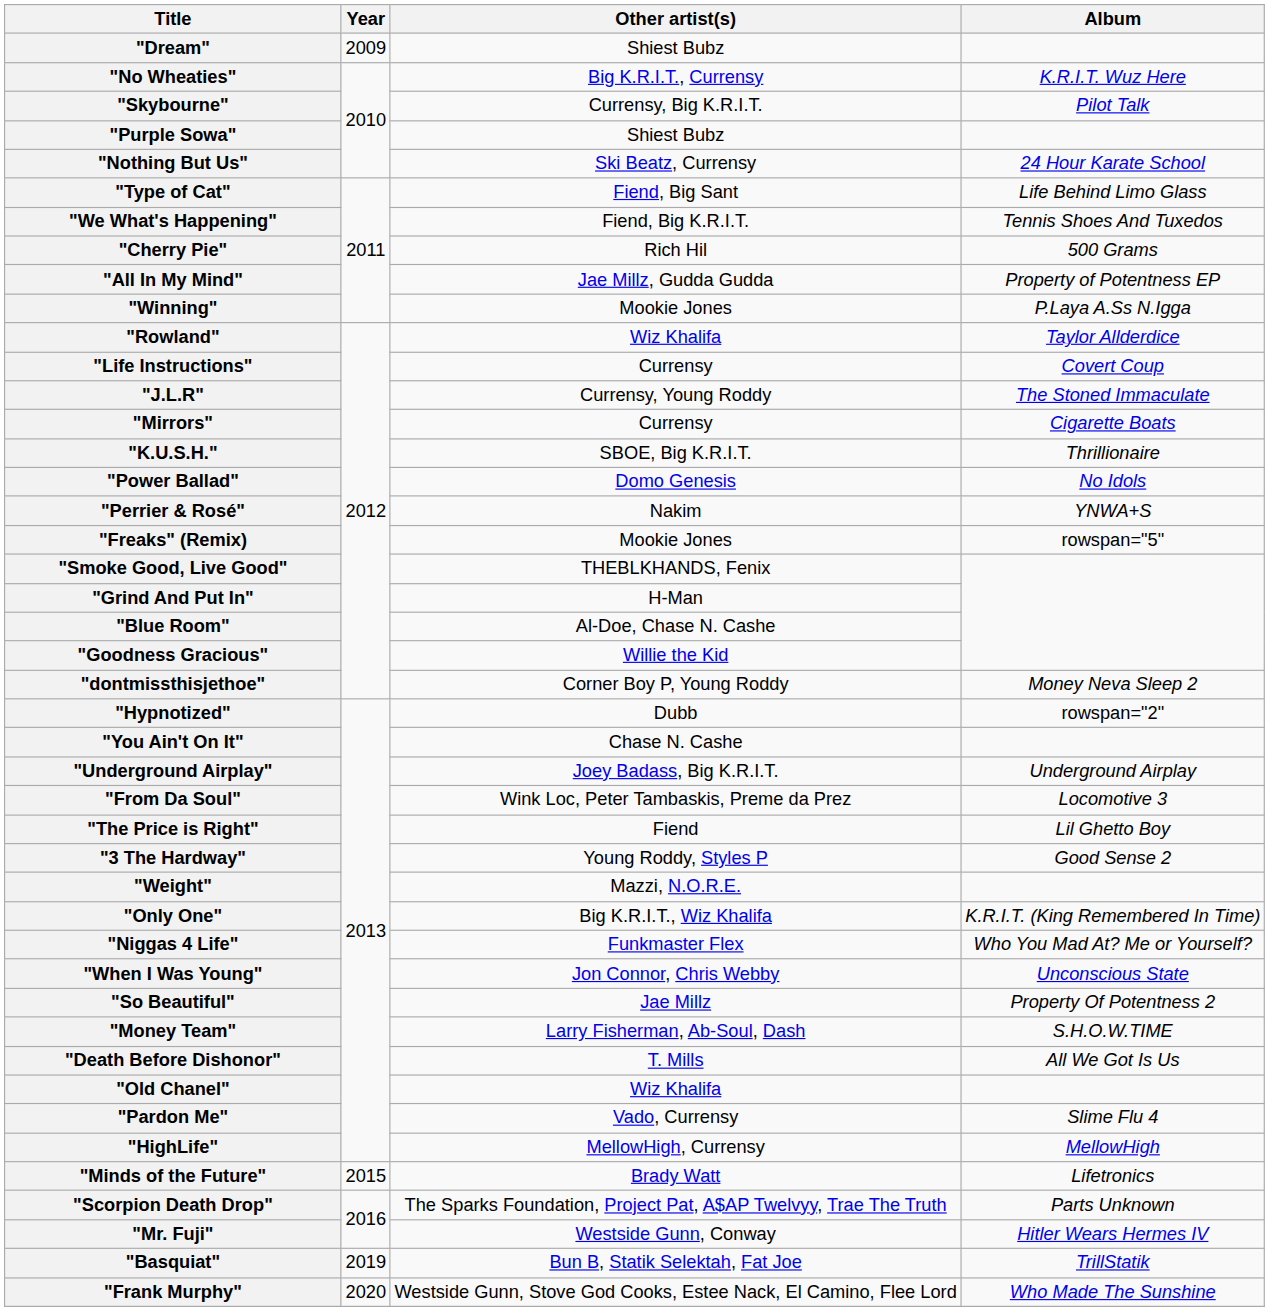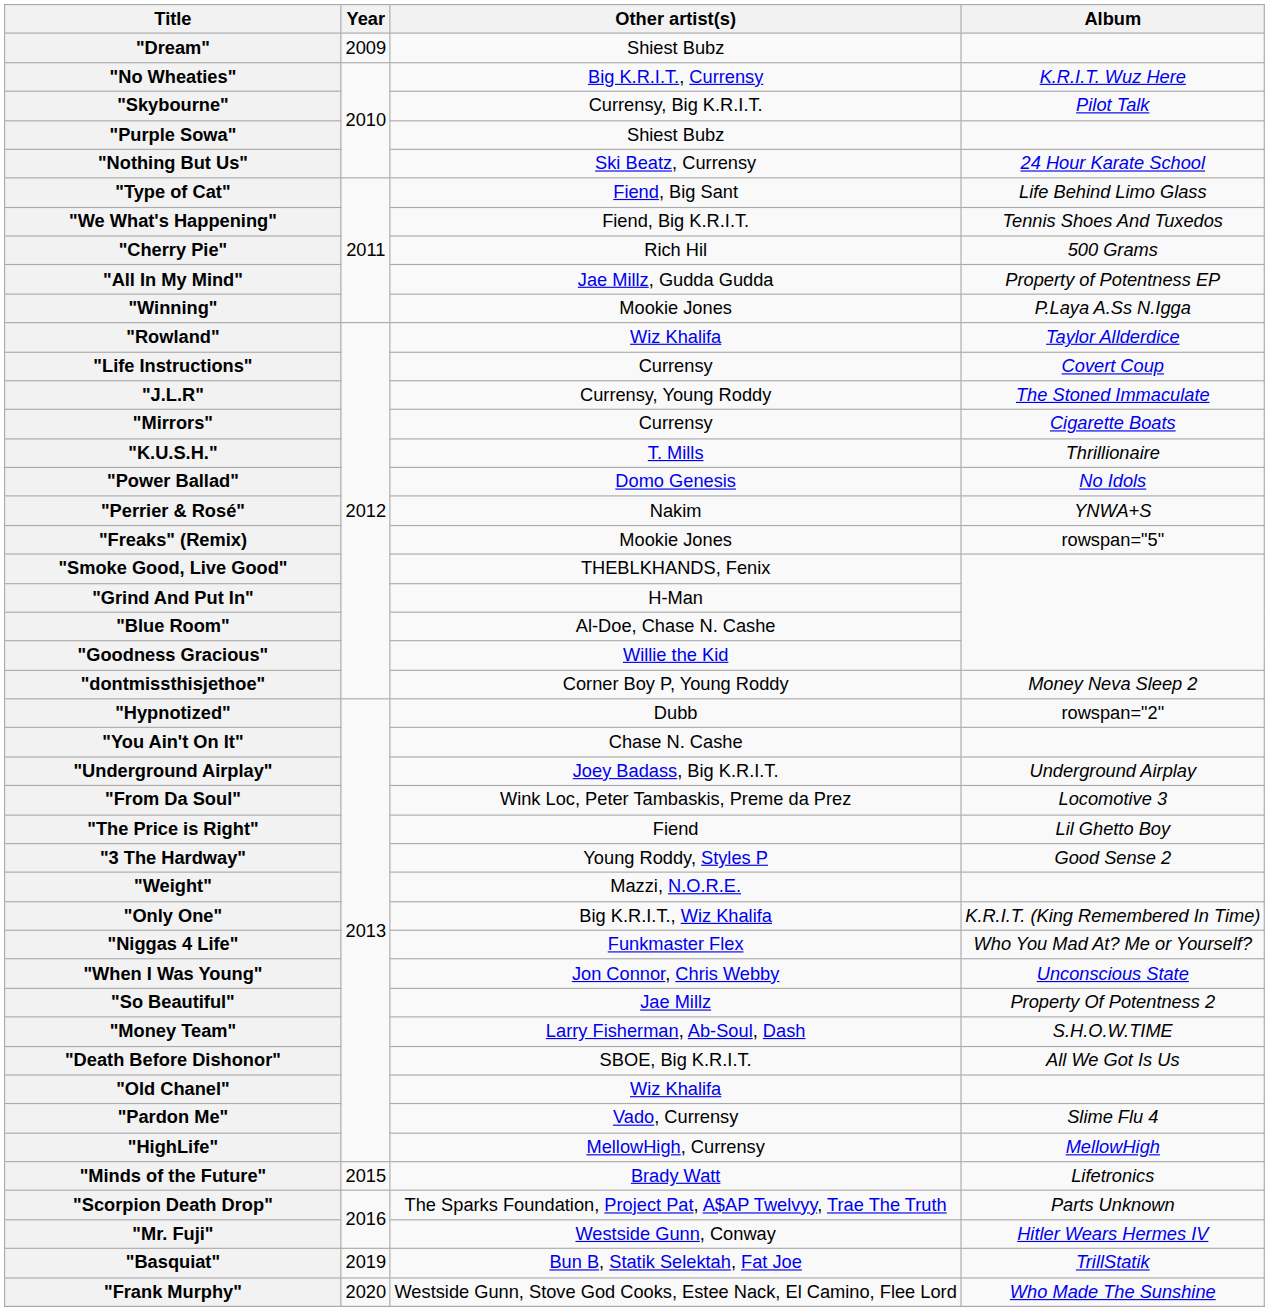(676, 452) SBOE, Big K.R.I.T. -> (676, 452) T. Mills
(676, 1060) T. Mills -> (676, 1060) SBOE, Big K.R.I.T.
